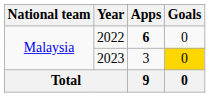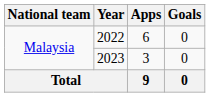(146, 37) bold -> (146, 37) normal
(185, 59) gold background -> (185, 59) no background
